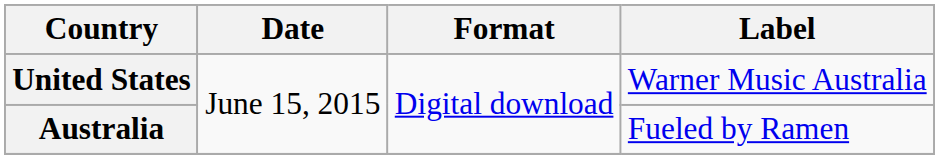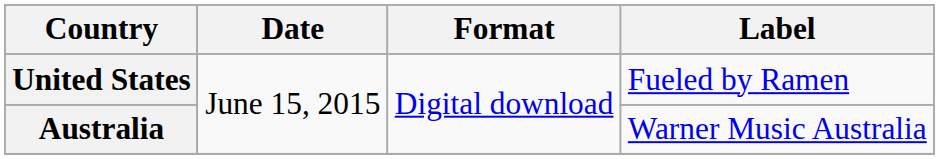(777, 79) Warner Music Australia -> (738, 79) Fueled by Ramen
(738, 128) Fueled by Ramen -> (777, 128) Warner Music Australia
